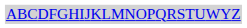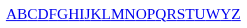(123, 14) lightgrey background -> (123, 14) no background
